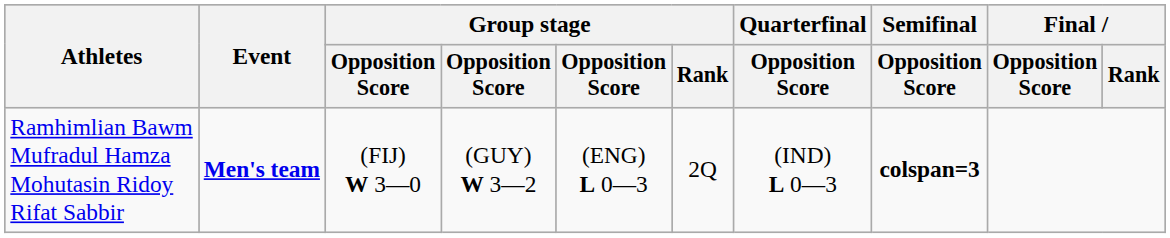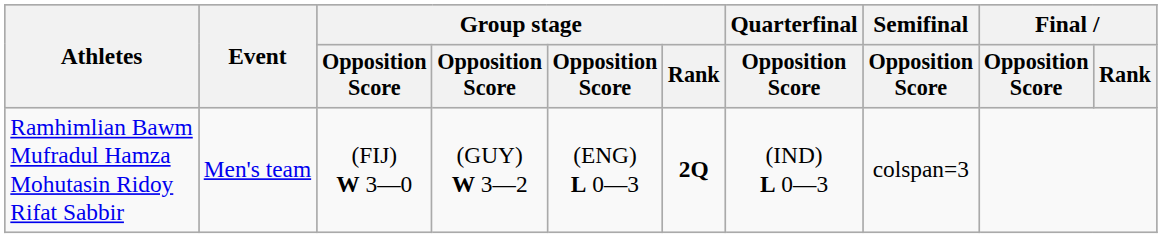(262, 169) bold -> (257, 169) normal
(703, 169) normal -> (694, 169) bold
(930, 169) bold -> (921, 169) normal
